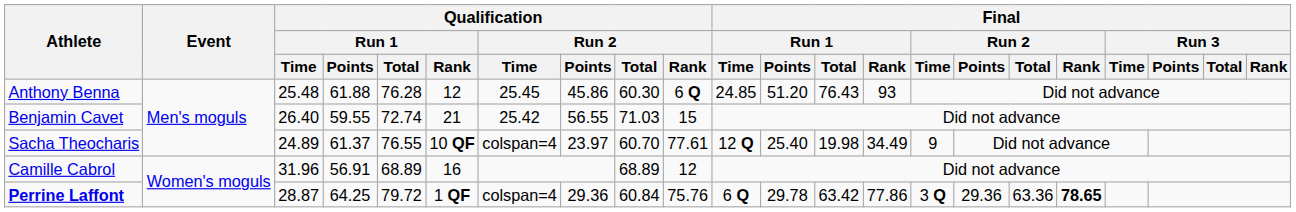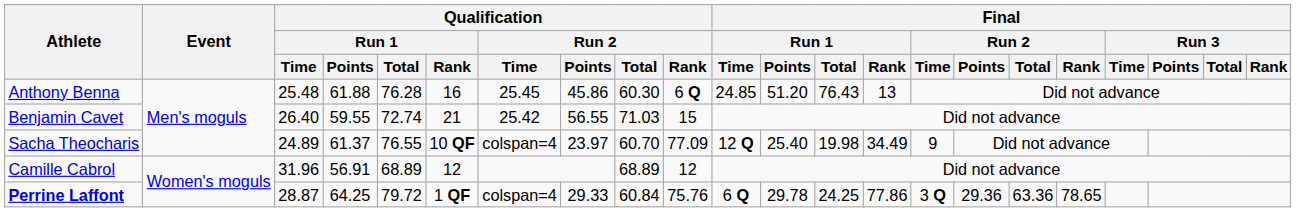(452, 92) 12 -> (452, 92) 16
(887, 92) 93 -> (887, 92) 13
(688, 143) 77.61 -> (688, 143) 77.09
(452, 169) 16 -> (452, 169) 12
(588, 195) 29.36 -> (588, 195) 29.33
(839, 195) 63.42 -> (839, 195) 24.25
(1081, 195) bold -> (1081, 195) normal
